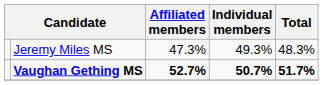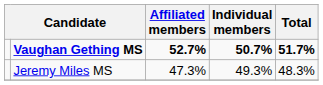rows swapped: (78, 70) <-> (63, 50)
